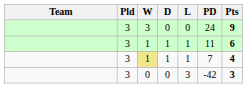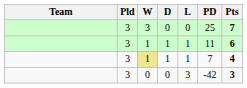(210, 28) 24 -> (210, 28) 25
(232, 28) 9 -> (232, 28) 7
